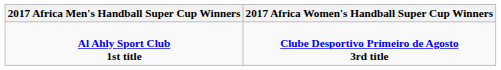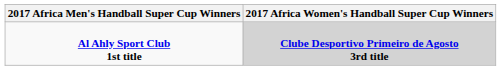(369, 50) no background -> (369, 50) lightgrey background
